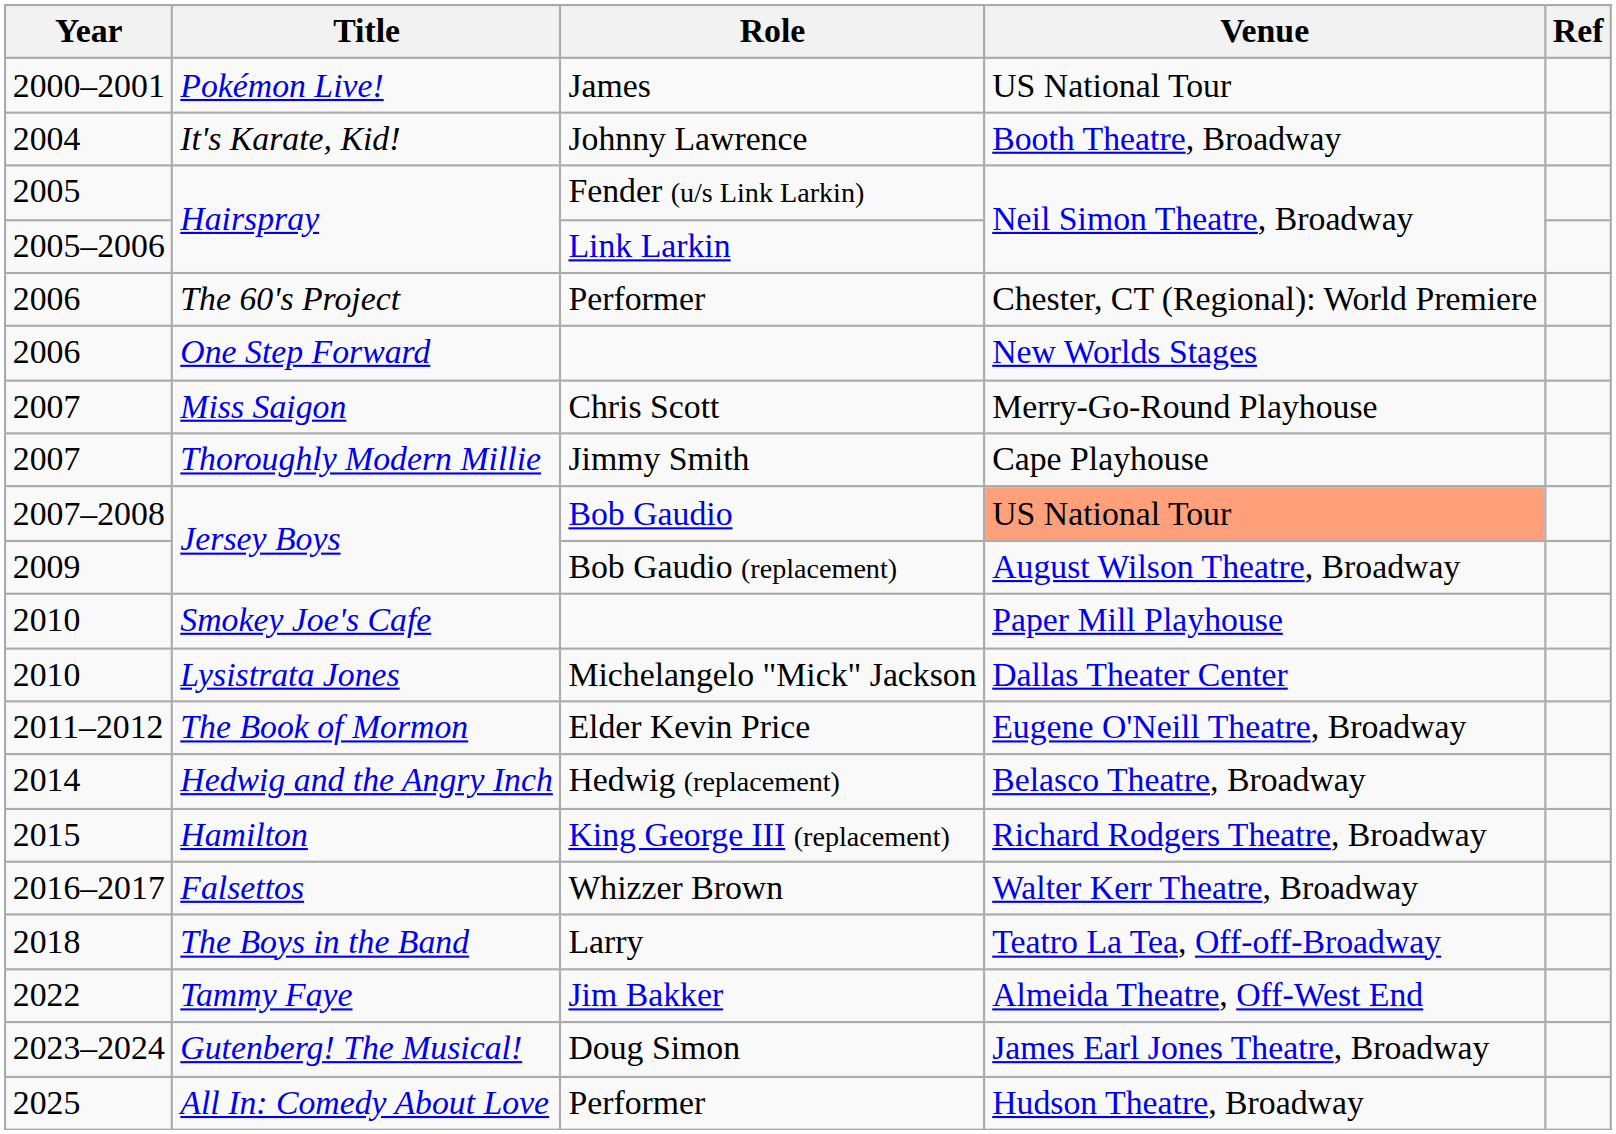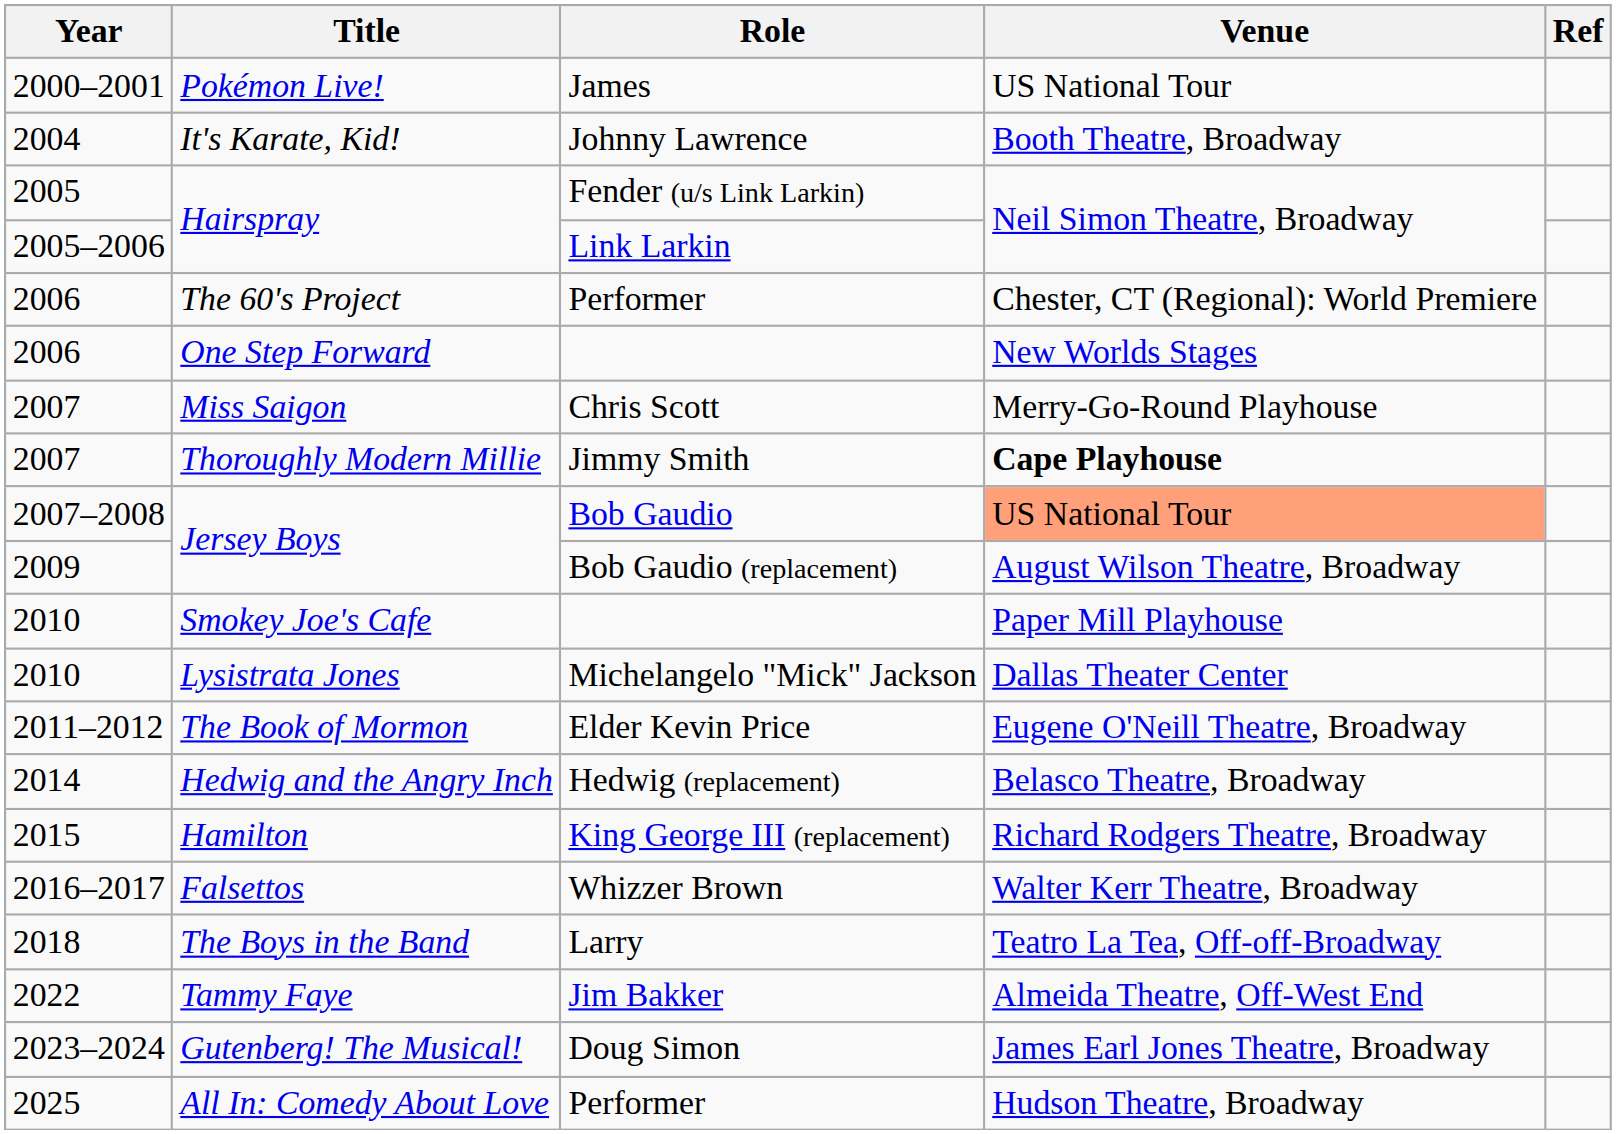(1101, 459) normal -> (1107, 459) bold
